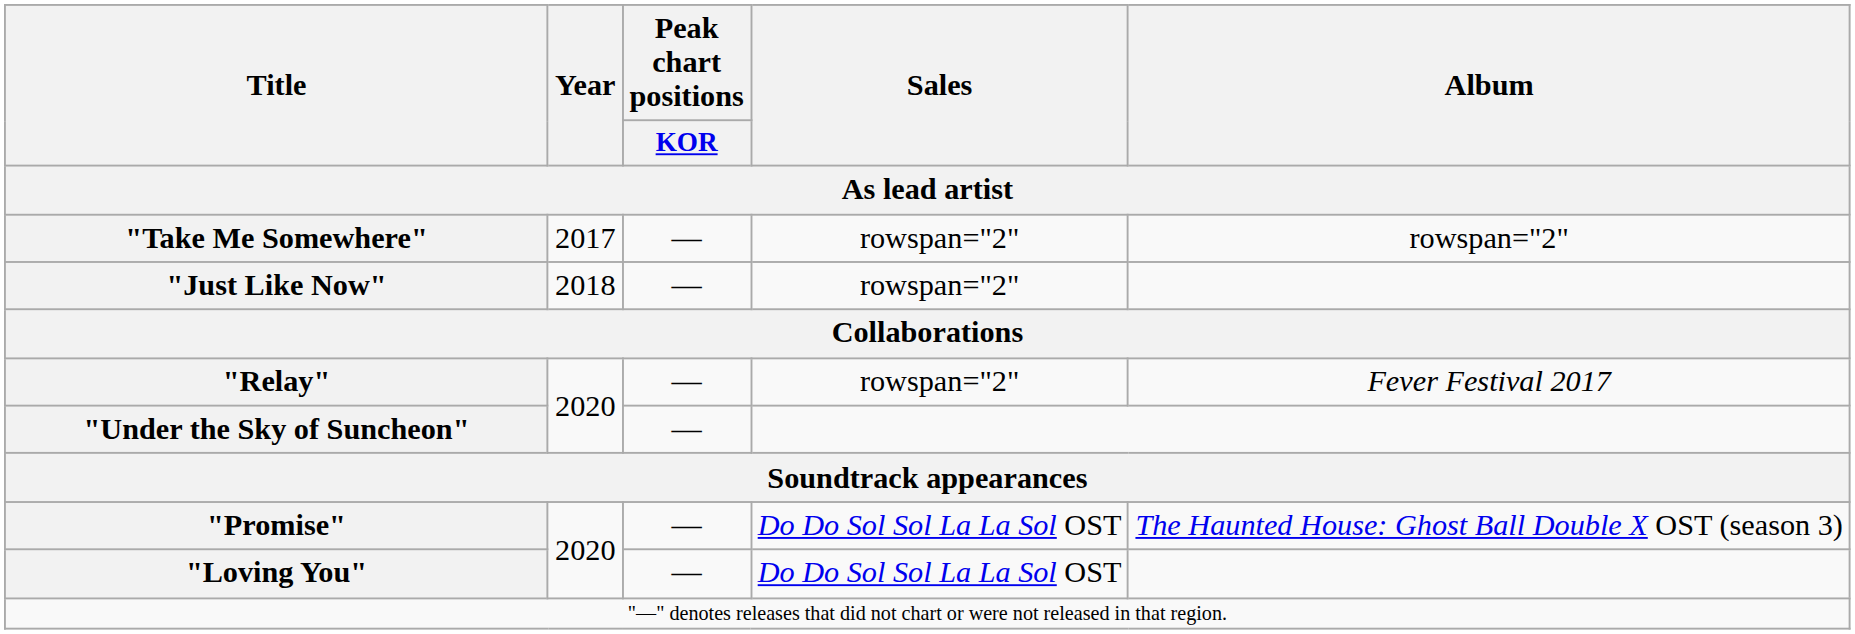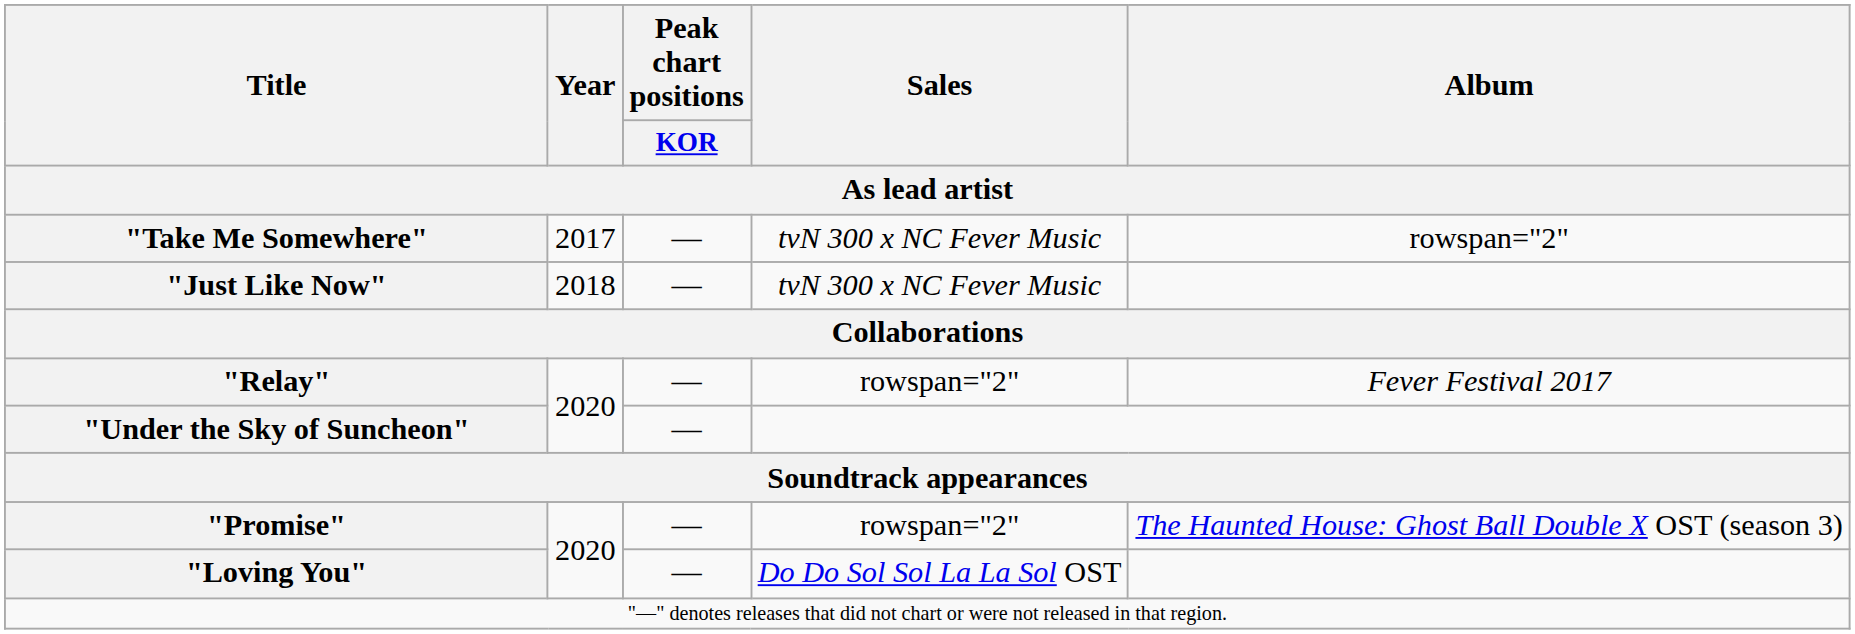(940, 237) rowspan="2" -> (940, 237) tvN 300 x NC Fever Music
(940, 285) rowspan="2" -> (940, 285) tvN 300 x NC Fever Music
(940, 525) Do Do Sol Sol La La Sol OST -> (940, 525) rowspan="2"
